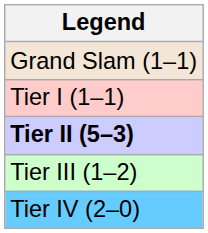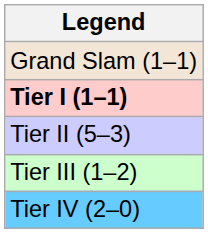(67, 97) normal -> (69, 97) bold
(72, 135) bold -> (70, 135) normal
